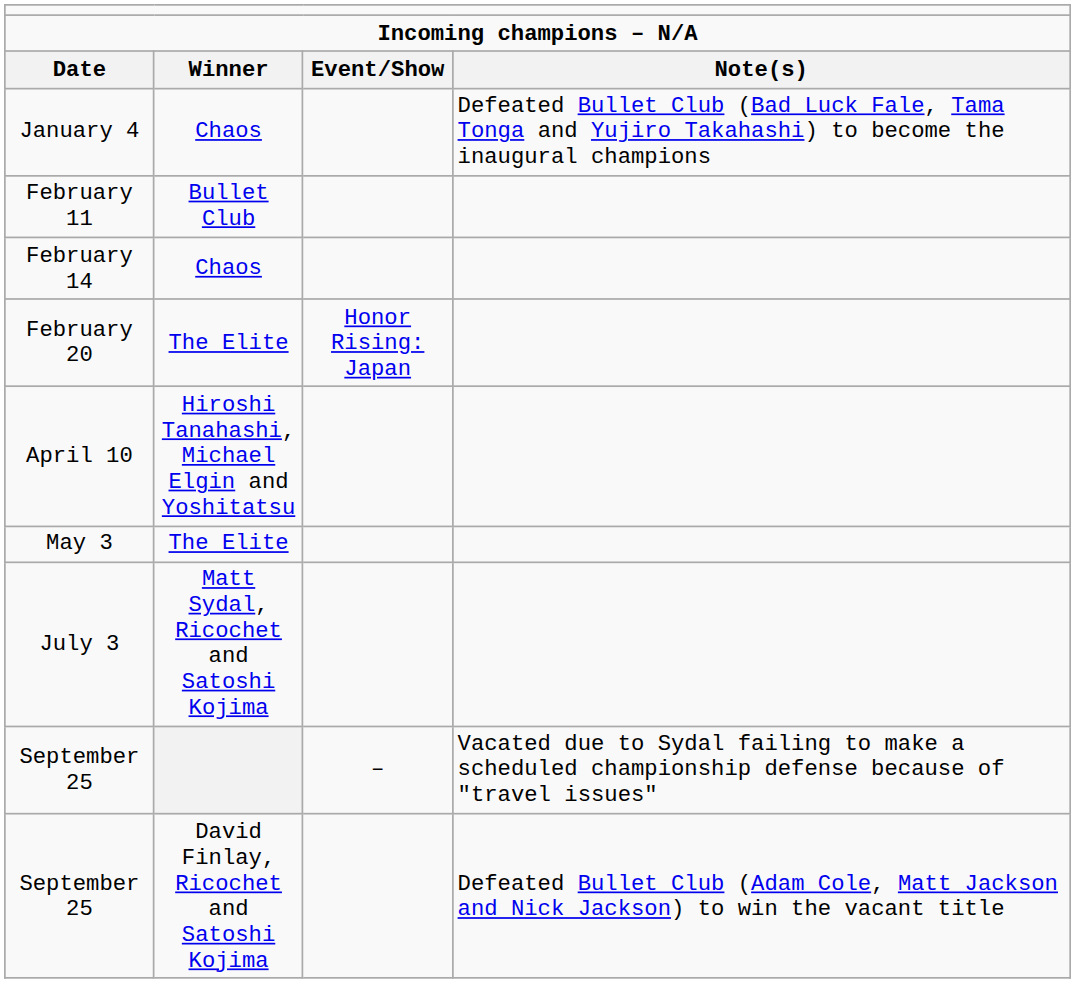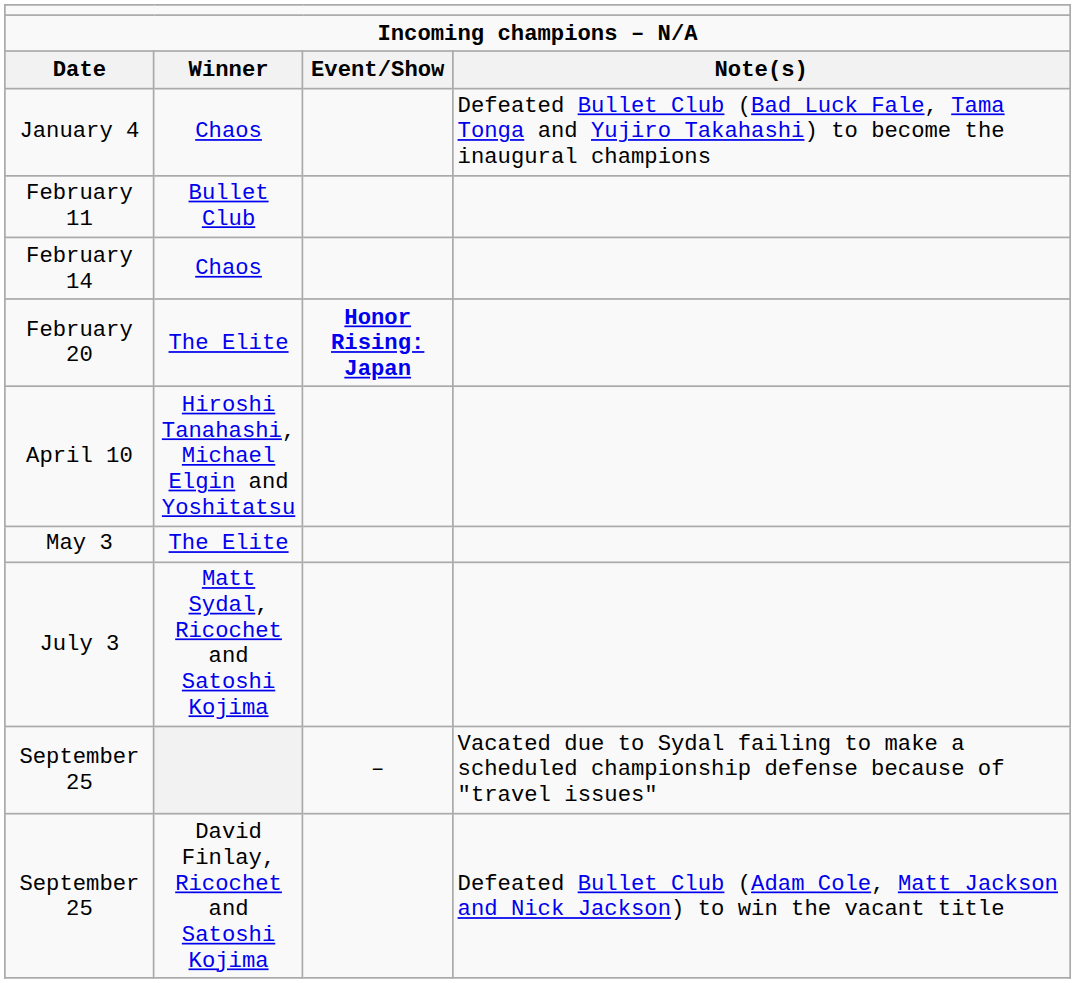(378, 343) normal -> (378, 343) bold
